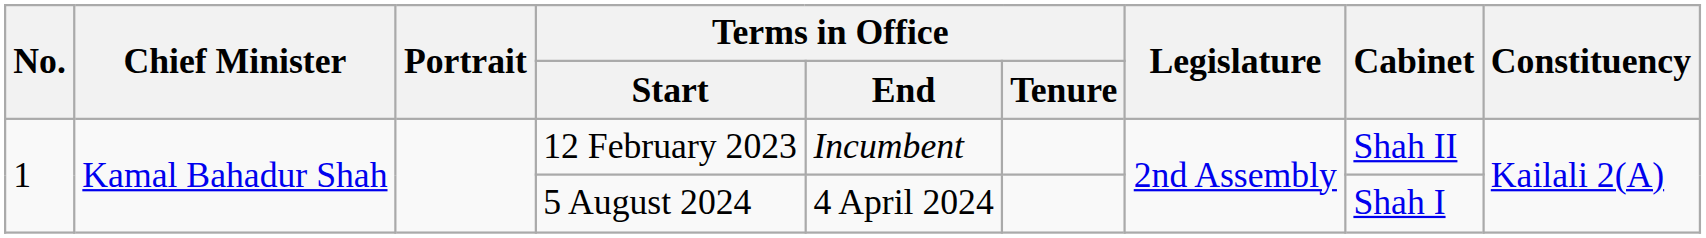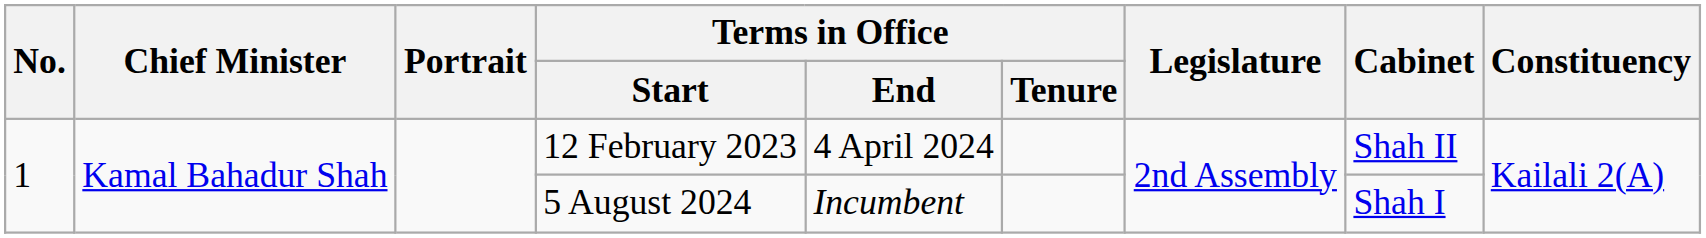(889, 145) Incumbent -> (904, 145) 4 April 2024
(904, 202) 4 April 2024 -> (889, 202) Incumbent
